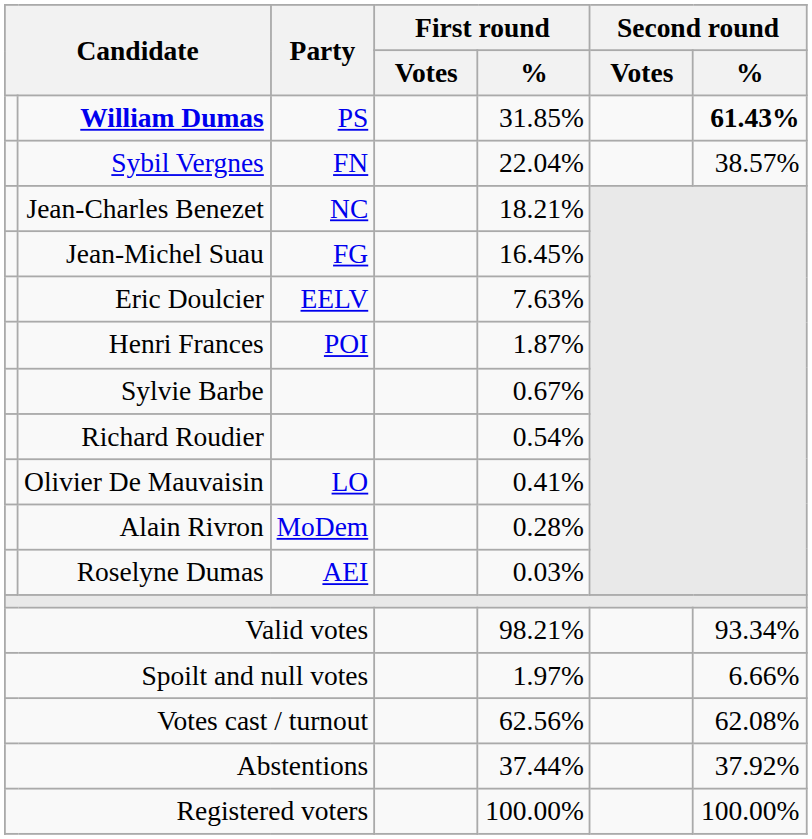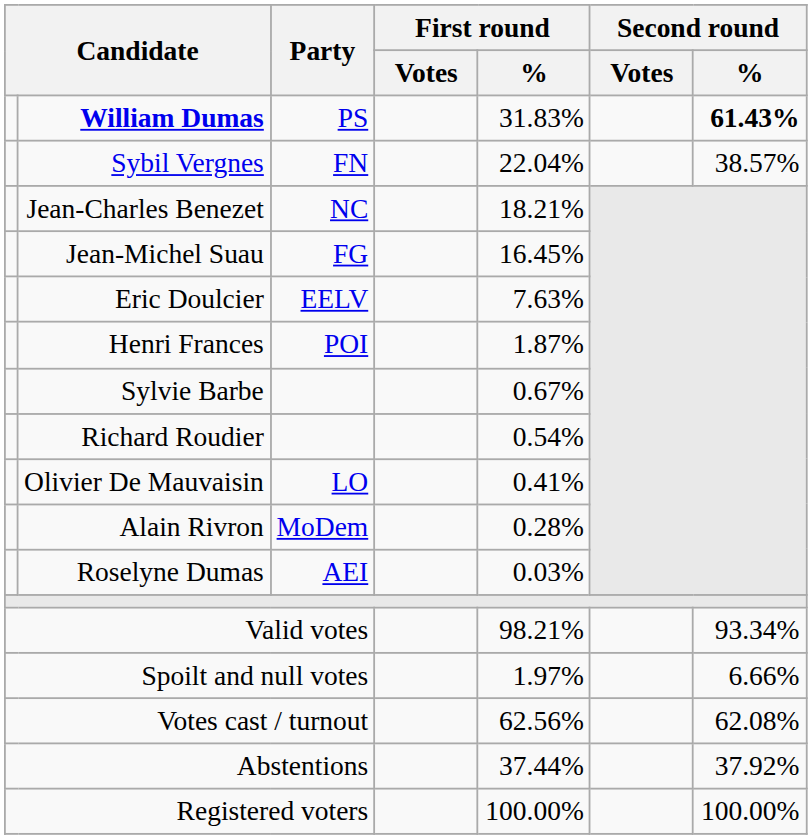(541, 118) 31.85% -> (541, 118) 31.83%
